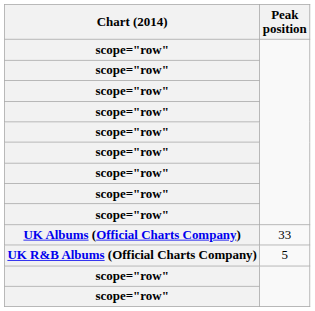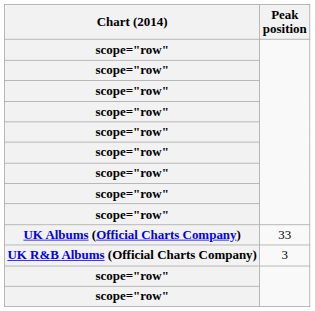(285, 255) 5 -> (285, 255) 3
